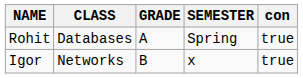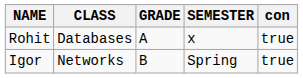(212, 39) Spring -> (191, 39) x
(191, 61) x -> (212, 61) Spring
